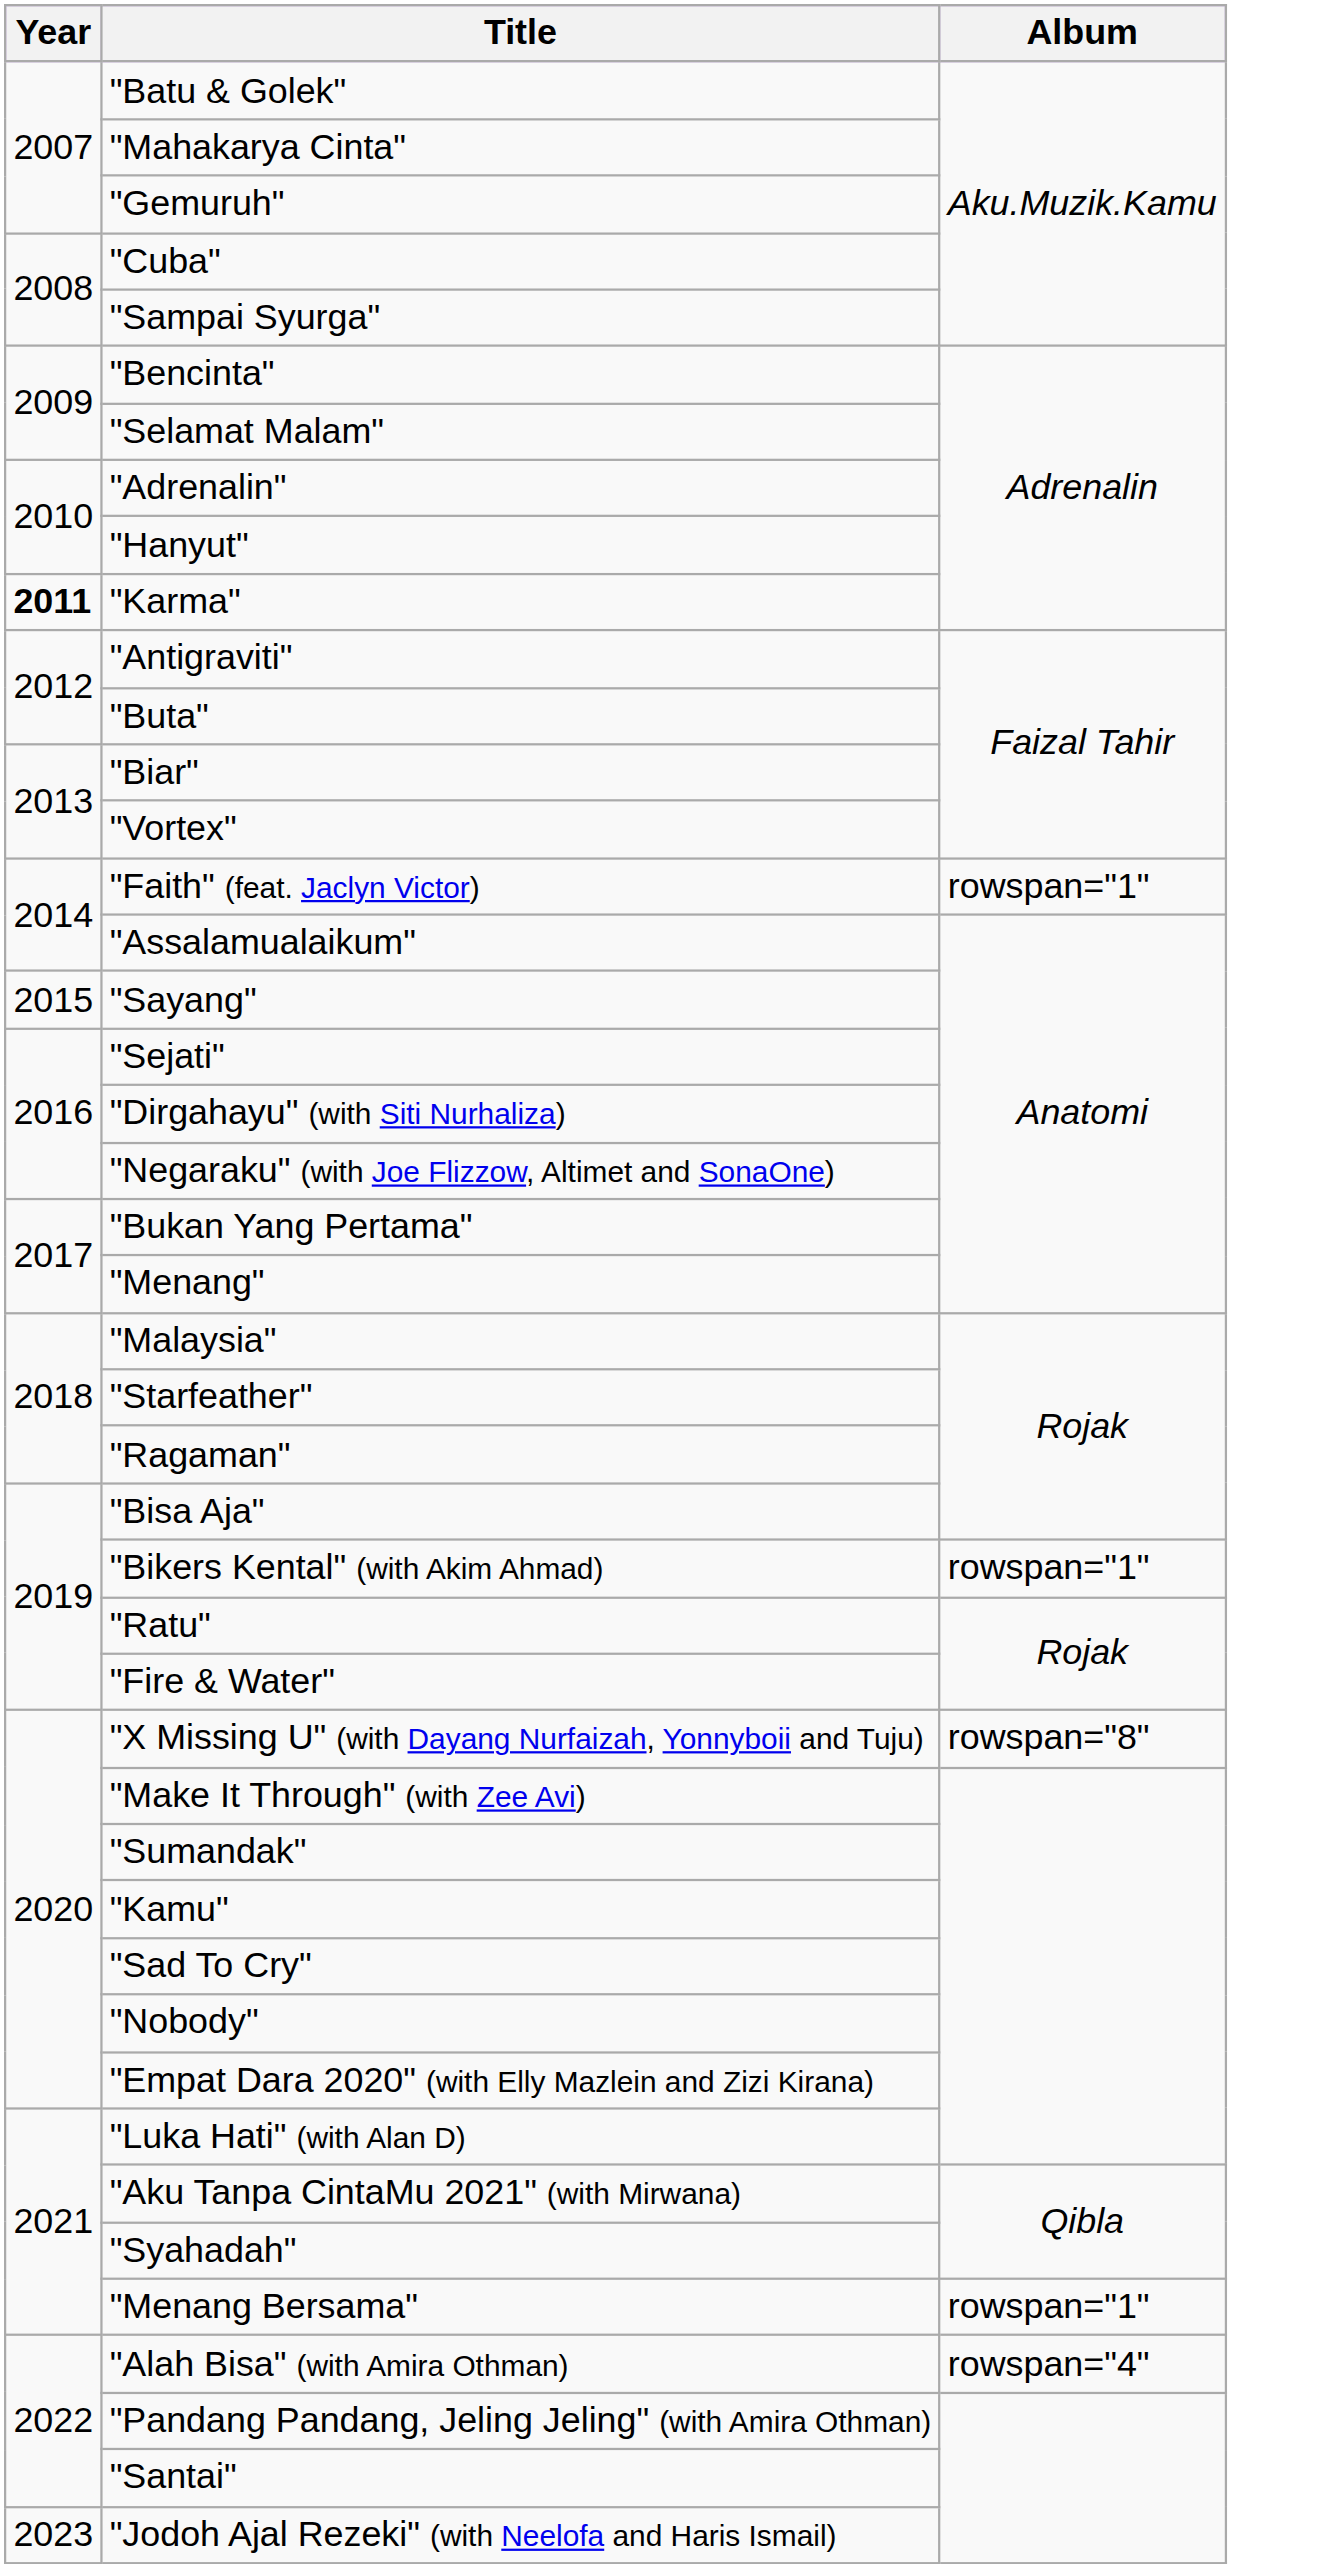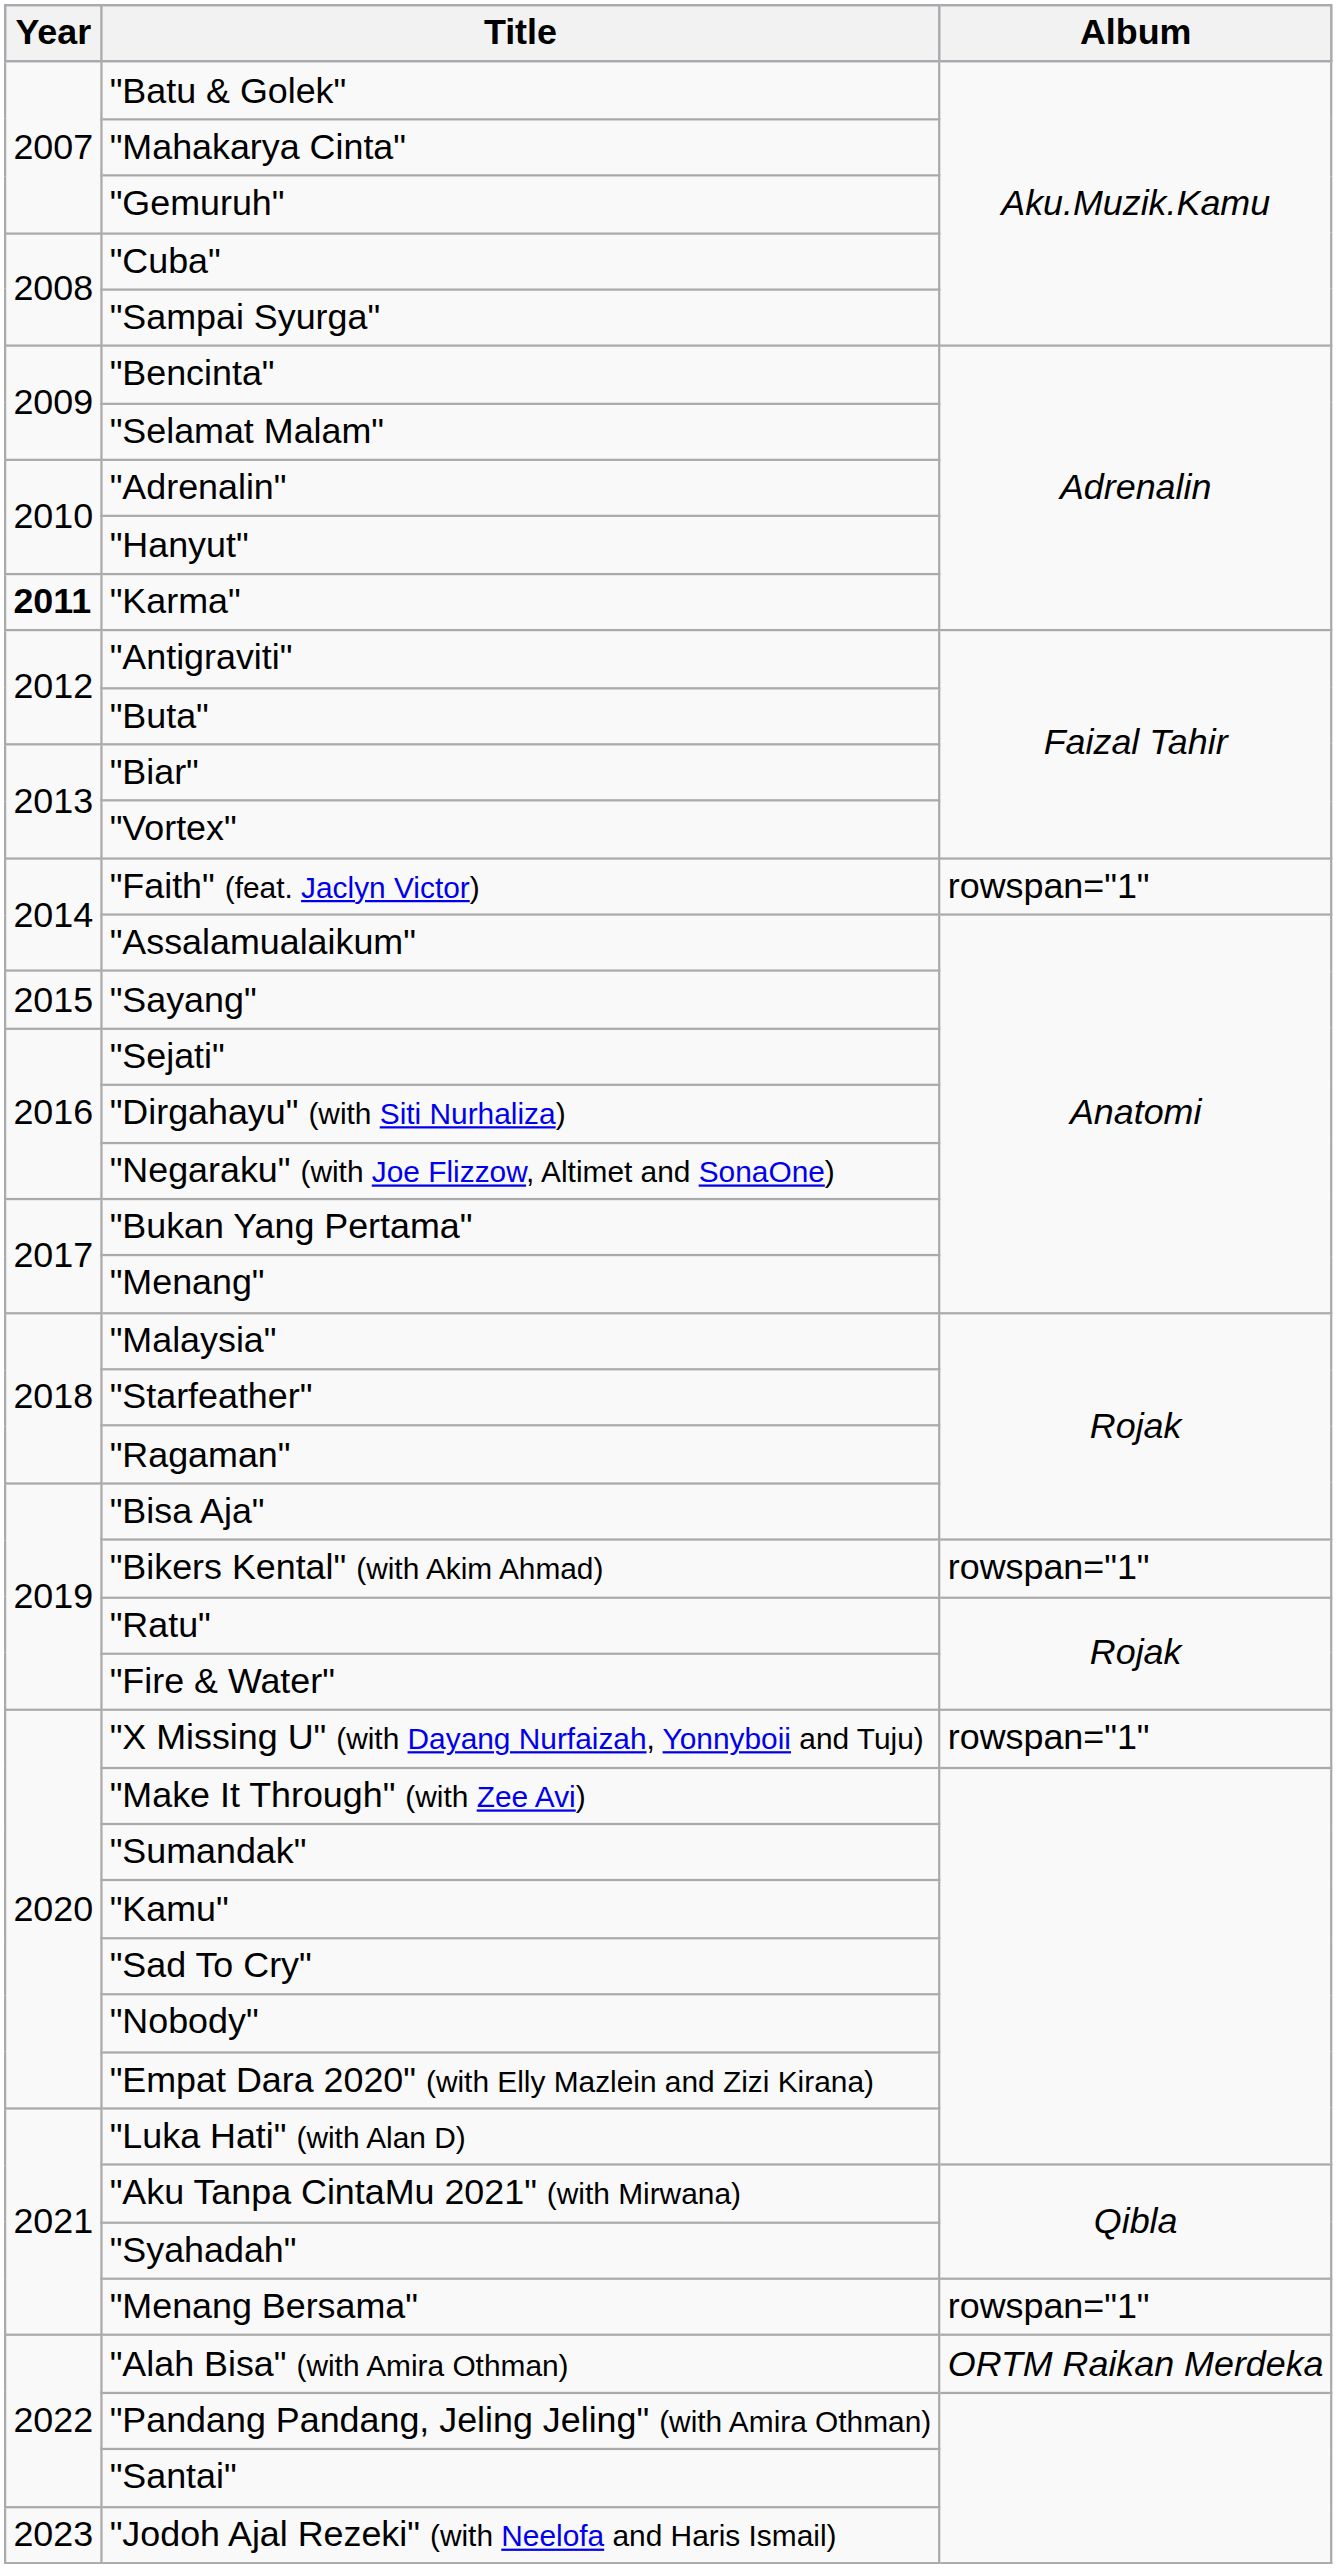(1049, 1738) rowspan="8" -> (1049, 1738) rowspan="1"
(1049, 2363) rowspan="4" -> (1136, 2363) ORTM Raikan Merdeka
